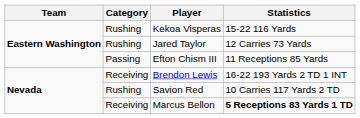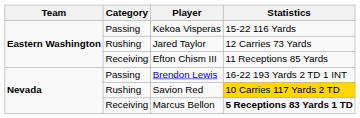(123, 28) Rushing -> (123, 28) Passing
(123, 59) Passing -> (127, 59) Receiving
(127, 74) Receiving -> (123, 74) Passing
(283, 90) no background -> (283, 90) gold background
